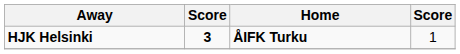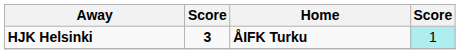(433, 37) no background -> (433, 37) paleturquoise background
